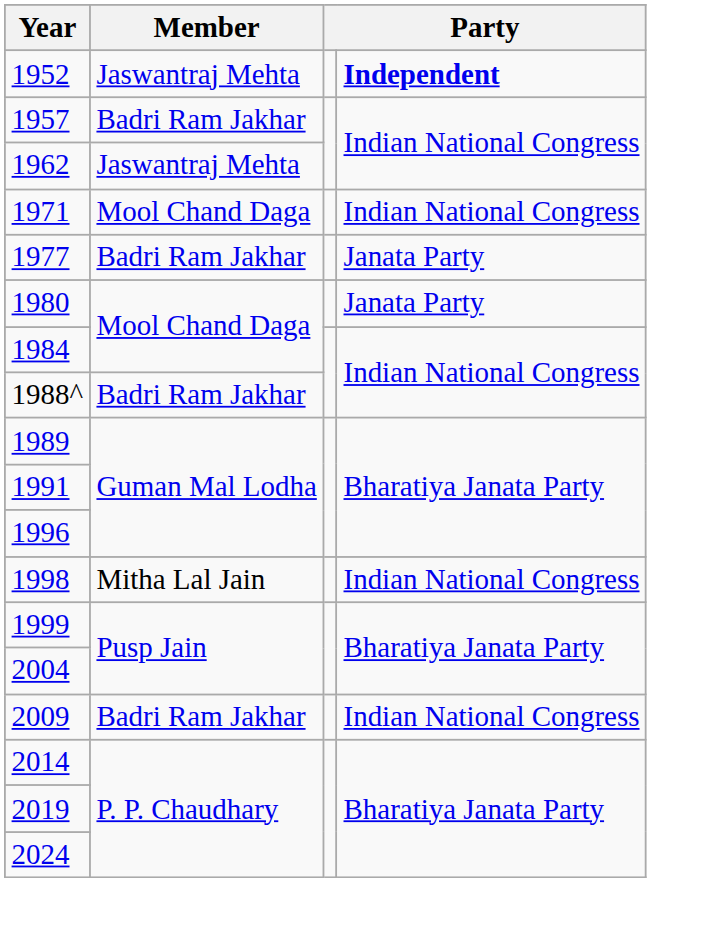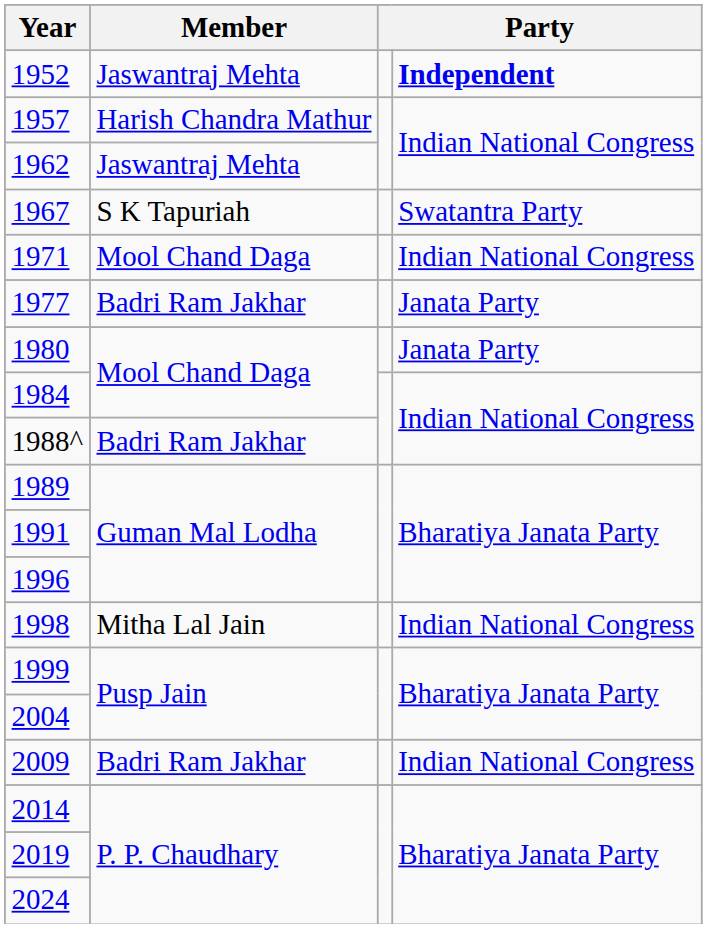(201, 119) Badri Ram Jakhar -> (234, 119) Harish Chandra Mathur
+ row: (41, 211)
